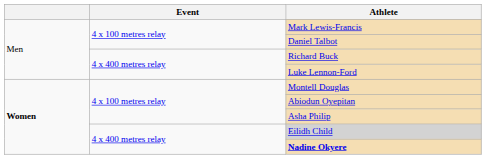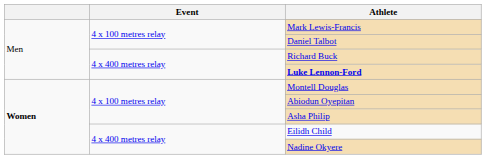(322, 72) normal -> (324, 72) bold
(310, 132) lightgrey background -> (309, 132) no background
(317, 147) bold -> (315, 147) normal
